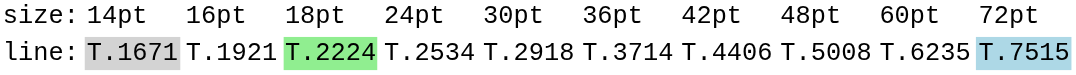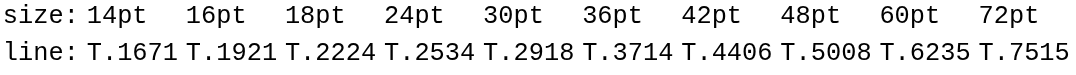(132, 54) lightgrey background -> (132, 54) no background
(331, 54) lightgreen background -> (331, 54) no background
(1024, 54) lightblue background -> (1024, 54) no background
